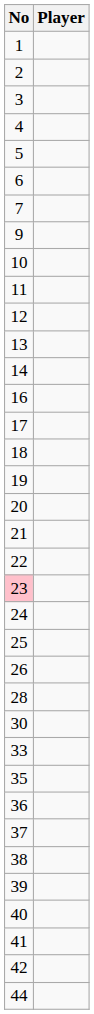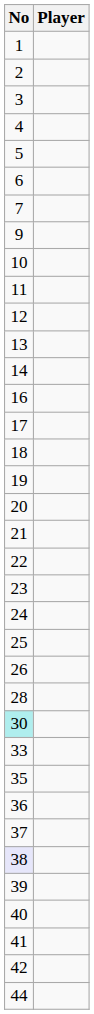(19, 588) pink background -> (19, 588) no background
(19, 724) no background -> (19, 724) paleturquoise background
(19, 859) no background -> (19, 859) lavender background
